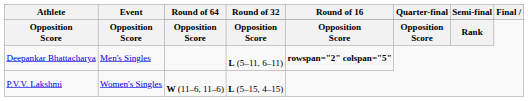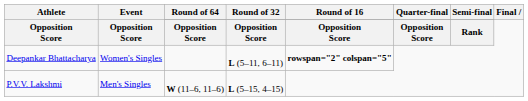(125, 58) Men's Singles -> (131, 58) Women's Singles
(131, 84) Women's Singles -> (125, 84) Men's Singles
